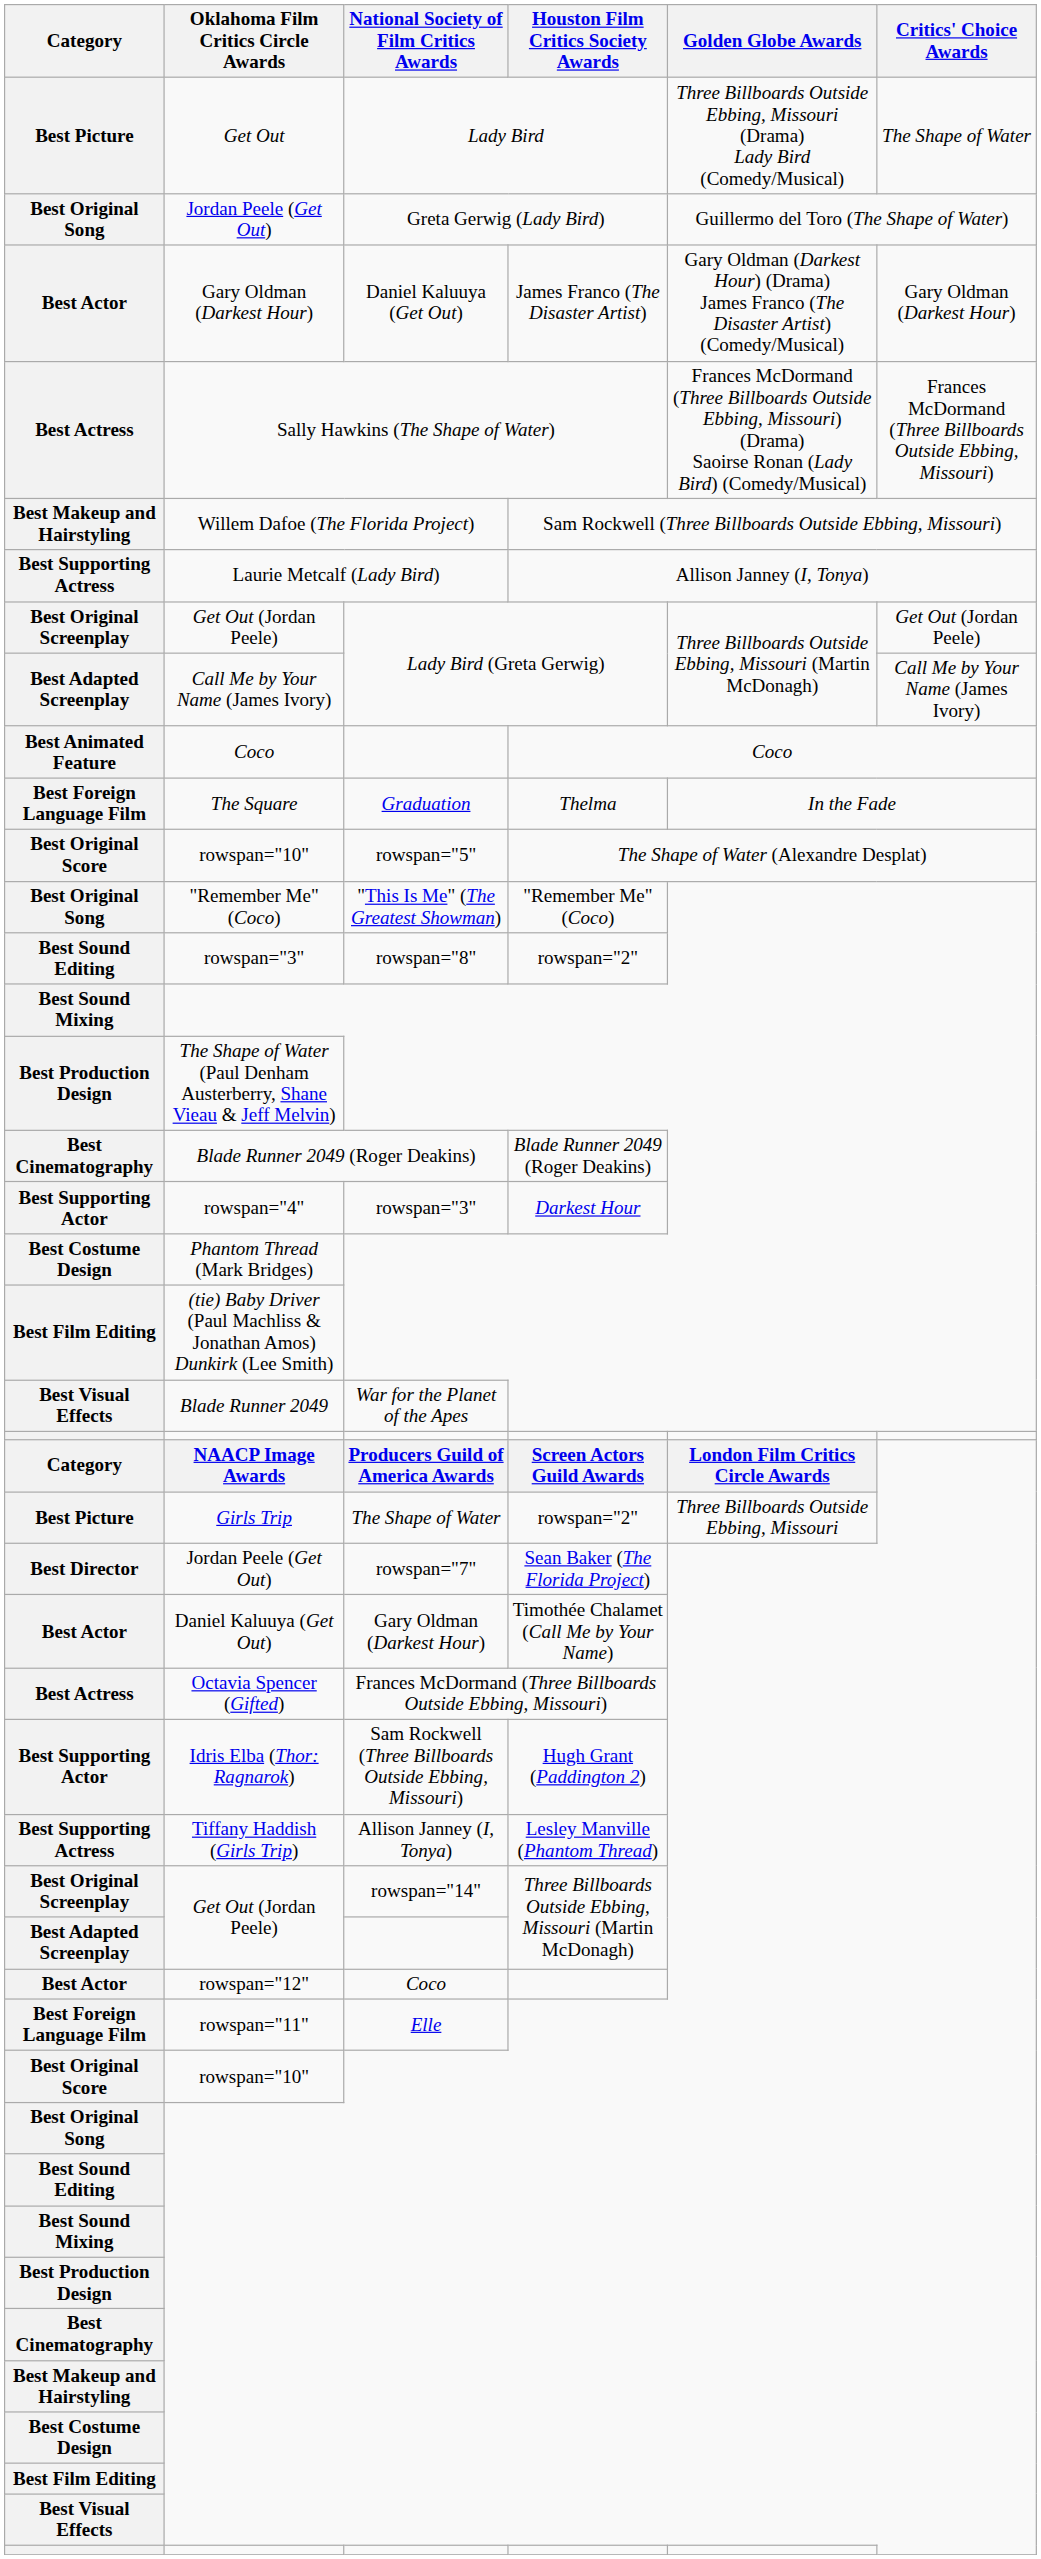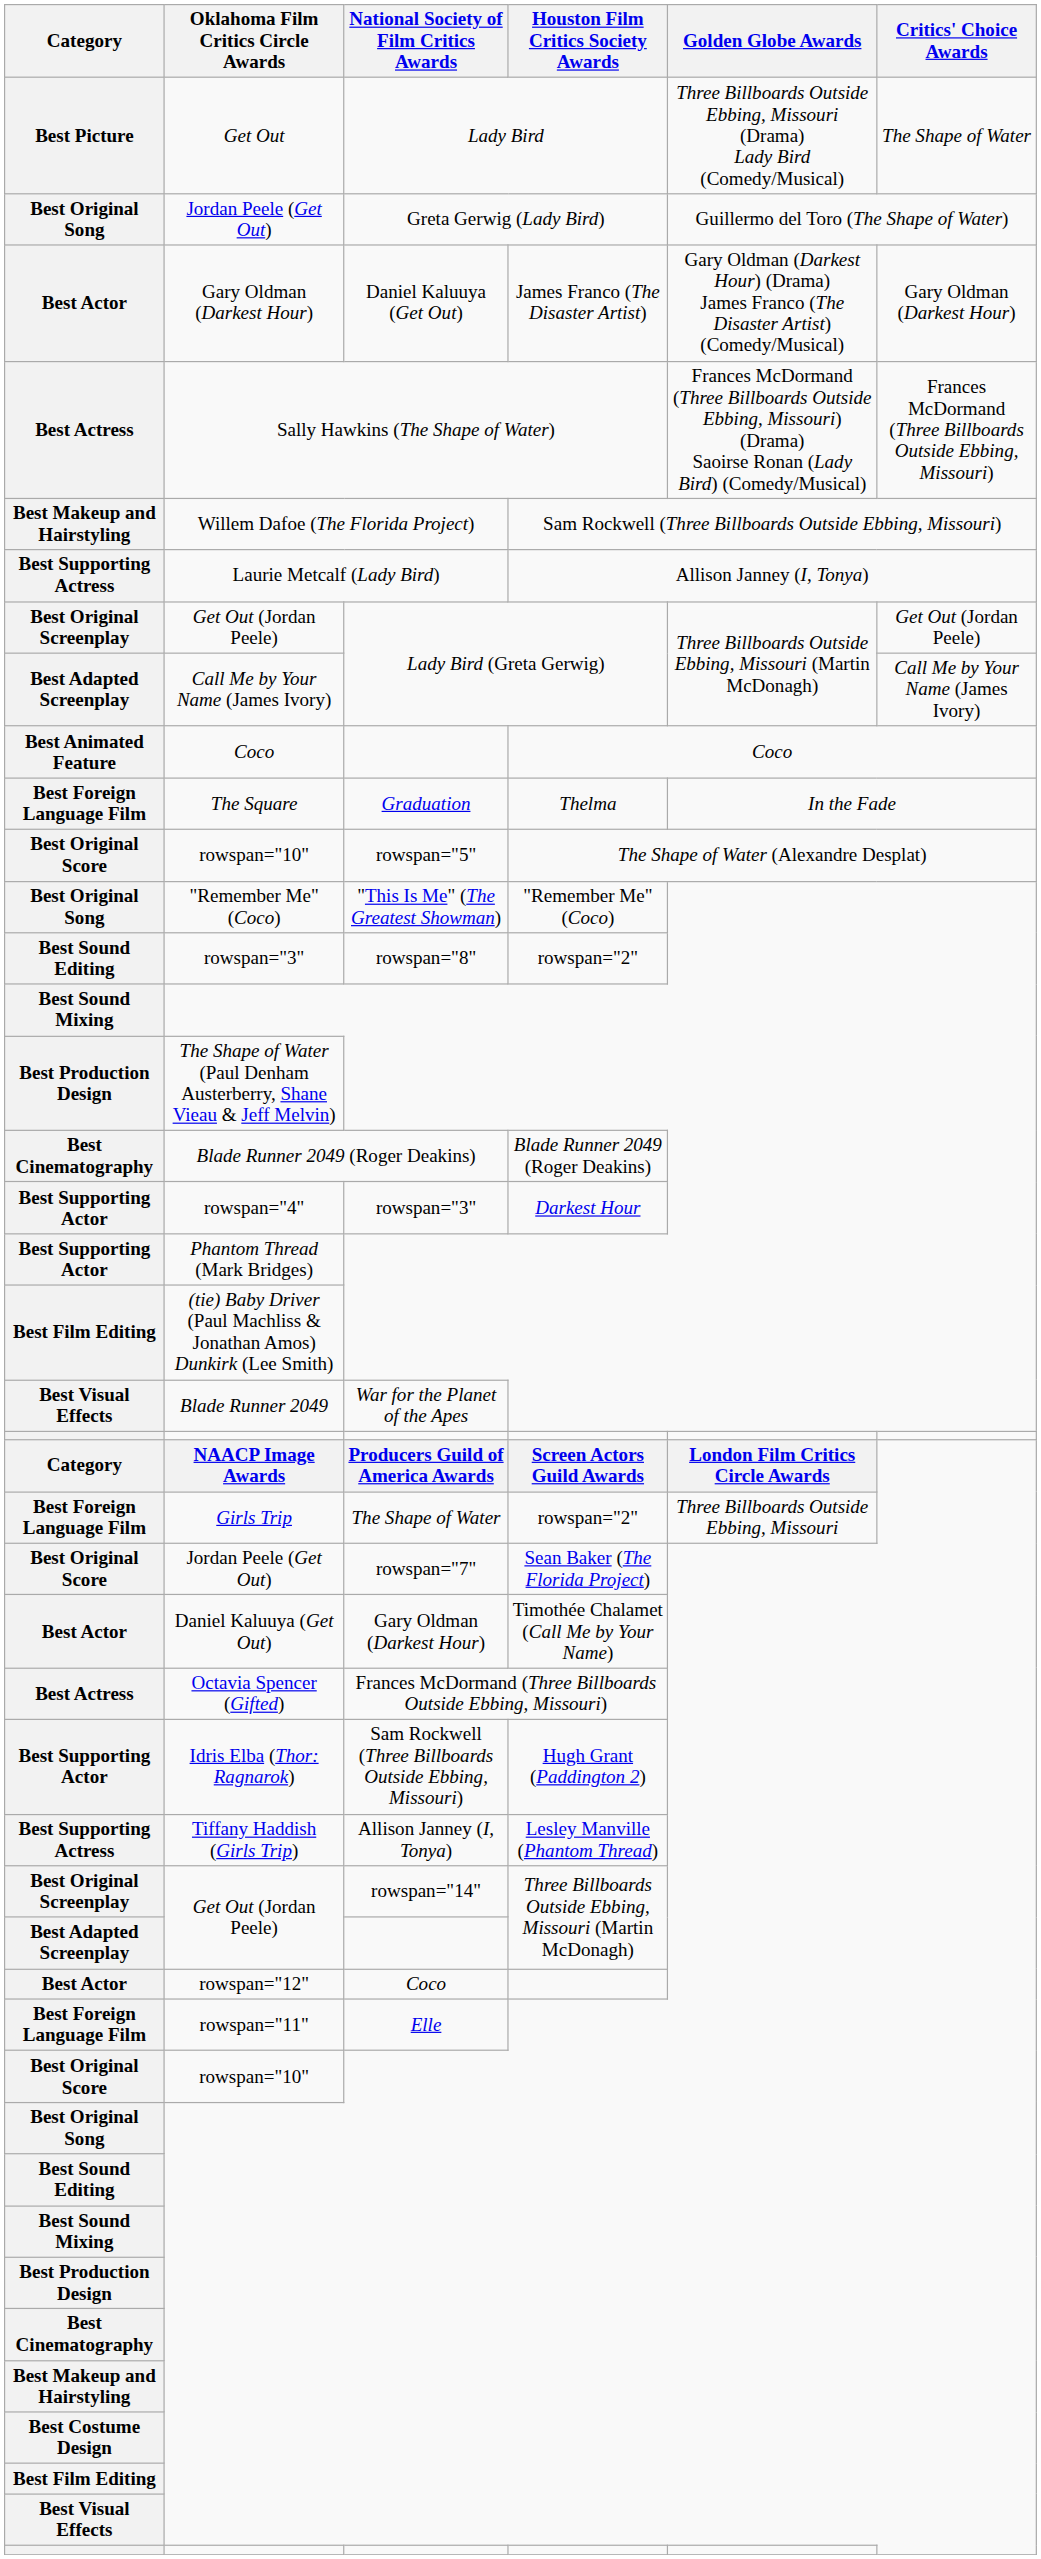(84, 1259) Best Costume Design -> (84, 1259) Best Supporting Actor
(84, 1517) Best Picture -> (84, 1517) Best Foreign Language Film
(84, 1568) Best Director -> (84, 1568) Best Original Score
